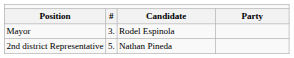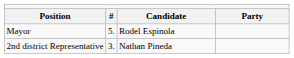(111, 31) 3. -> (111, 31) 5.
(111, 46) 5. -> (111, 46) 3.
